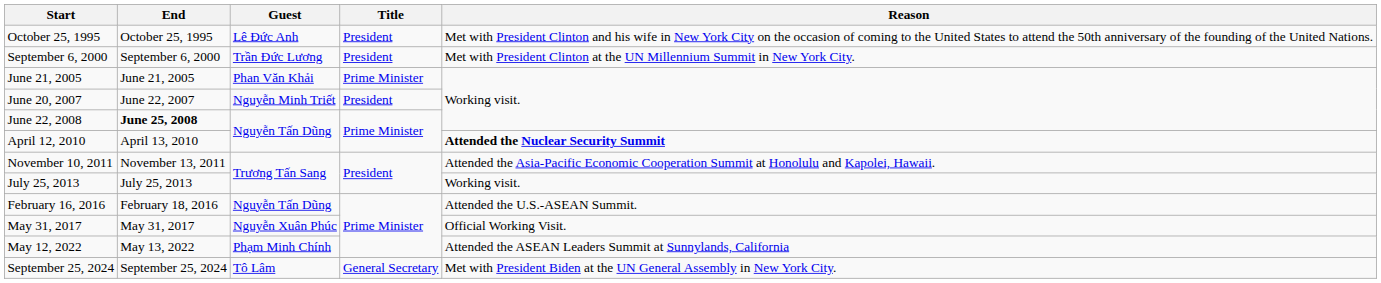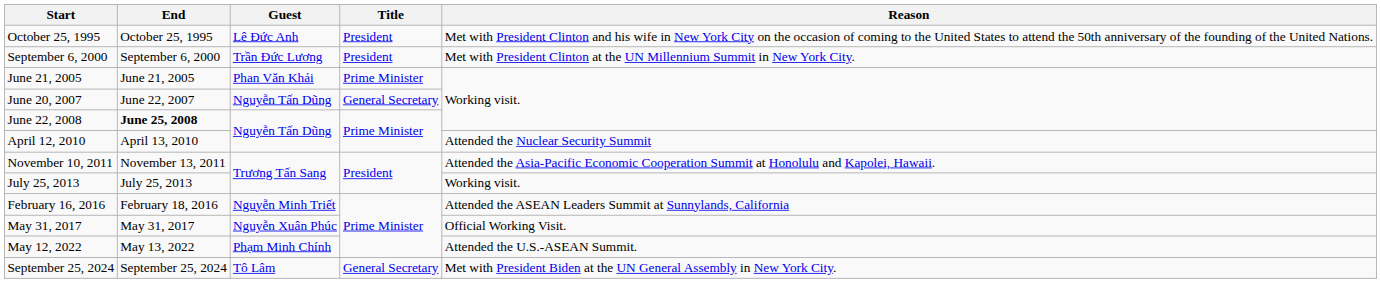(284, 99) Nguyễn Minh Triết -> (282, 99) Nguyễn Tấn Dũng
(368, 99) President -> (391, 99) General Secretary
(555, 141) bold -> (548, 141) normal
(282, 204) Nguyễn Tấn Dũng -> (284, 204) Nguyễn Minh Triết
(541, 204) Attended the U.S.-ASEAN Summit. -> (617, 204) Attended the ASEAN Leaders Summit at Sunnylands, California
(617, 246) Attended the ASEAN Leaders Summit at Sunnylands, California -> (541, 246) Attended the U.S.-ASEAN Summit.
